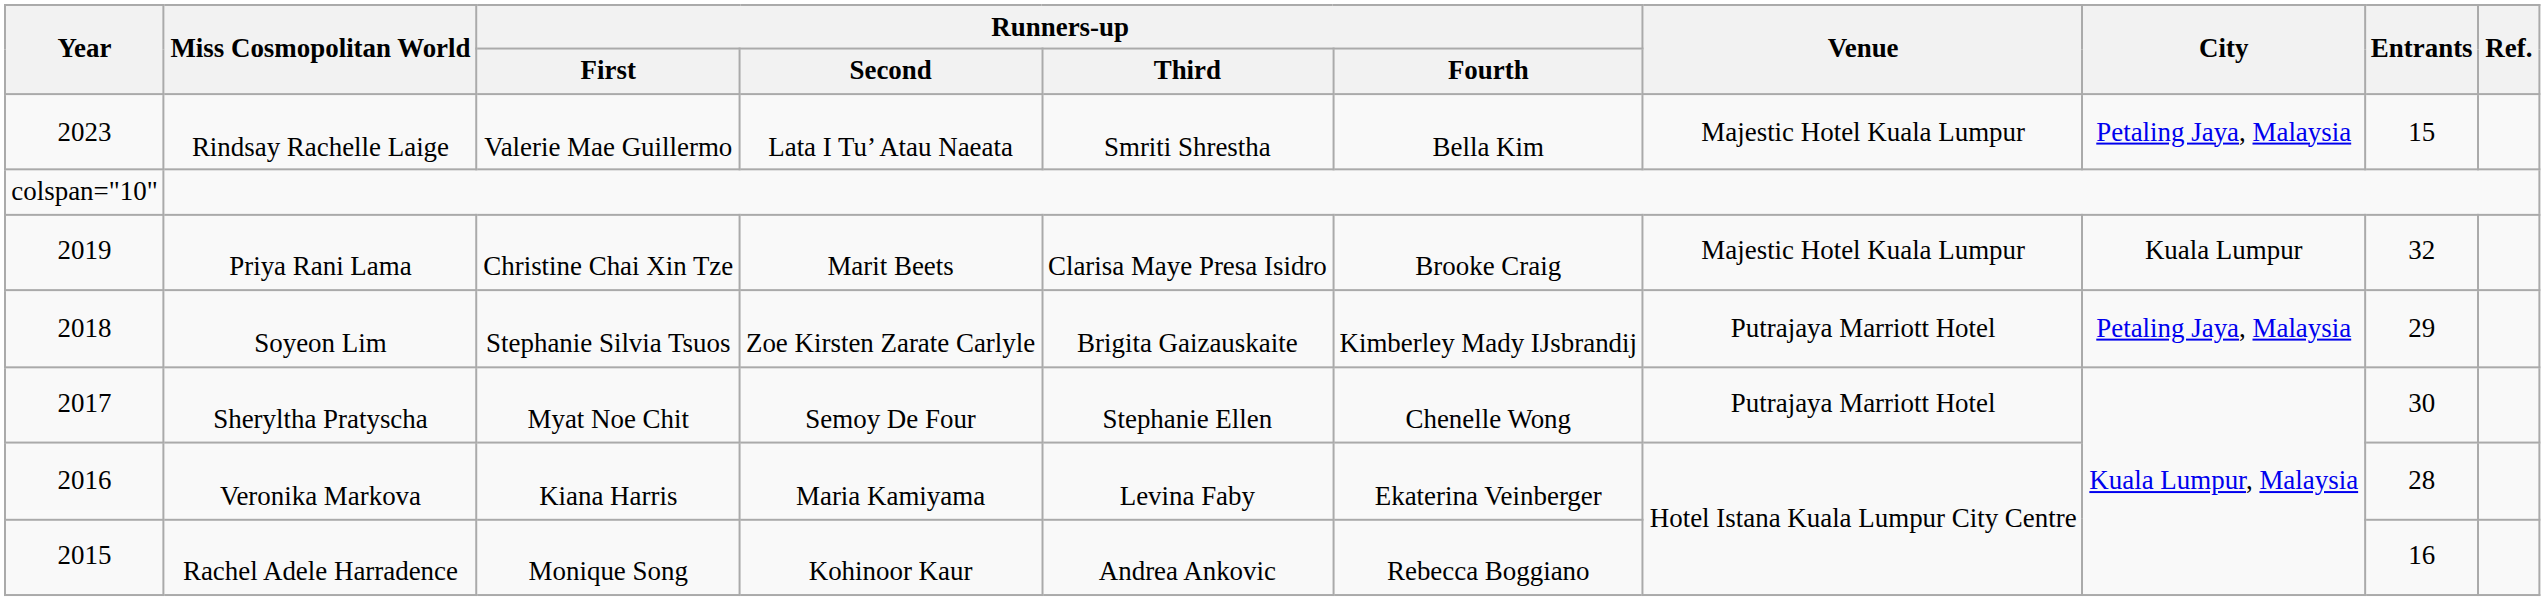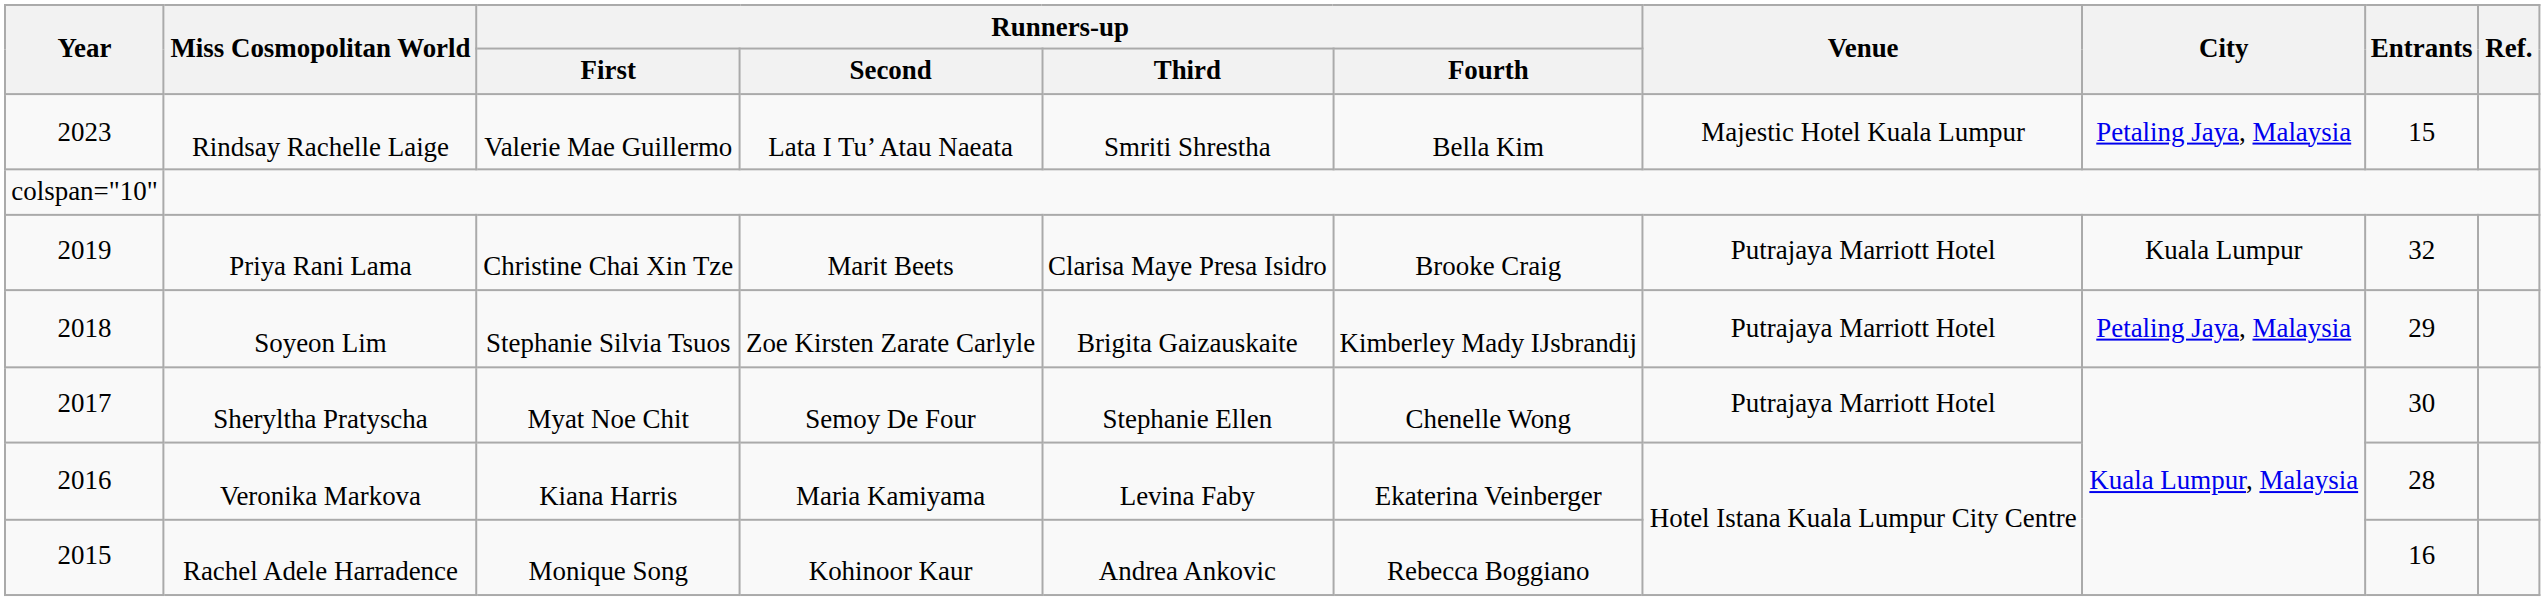(1863, 251) Majestic Hotel Kuala Lumpur -> (1863, 251) Putrajaya Marriott Hotel
